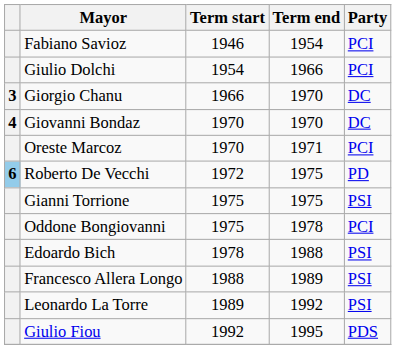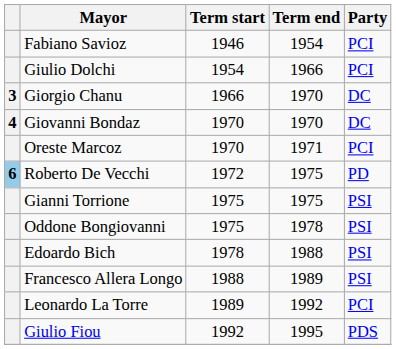(361, 226) PCI -> (360, 226) PSI
(360, 305) PSI -> (361, 305) PCI
